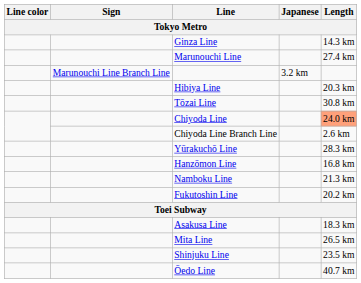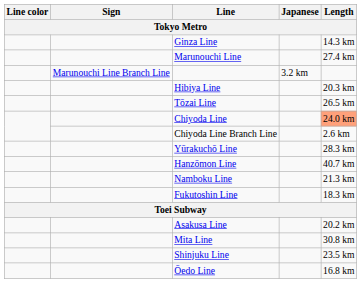(339, 103) 30.8 km -> (339, 103) 26.5 km
(339, 164) 16.8 km -> (339, 164) 40.7 km
(339, 194) 20.2 km -> (339, 194) 18.3 km
(339, 225) 18.3 km -> (339, 225) 20.2 km
(339, 240) 26.5 km -> (339, 240) 30.8 km
(339, 270) 40.7 km -> (339, 270) 16.8 km
